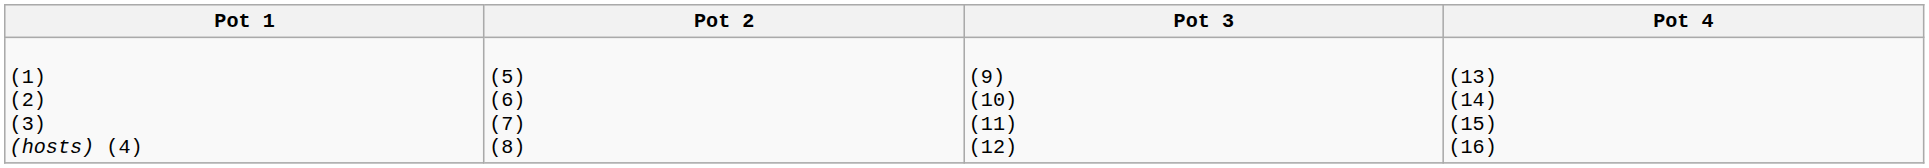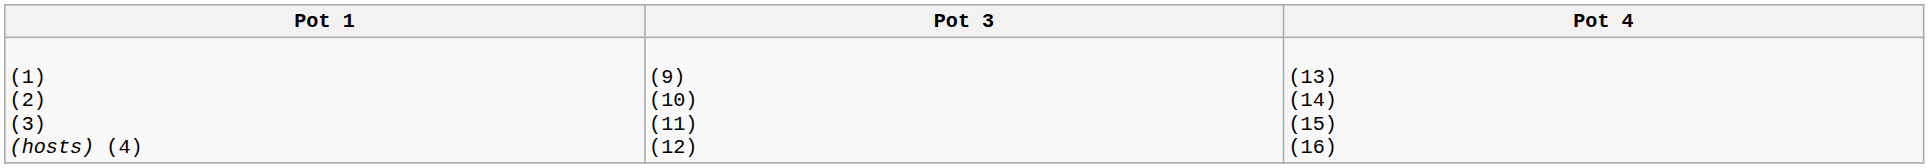- column: (724, 21)
